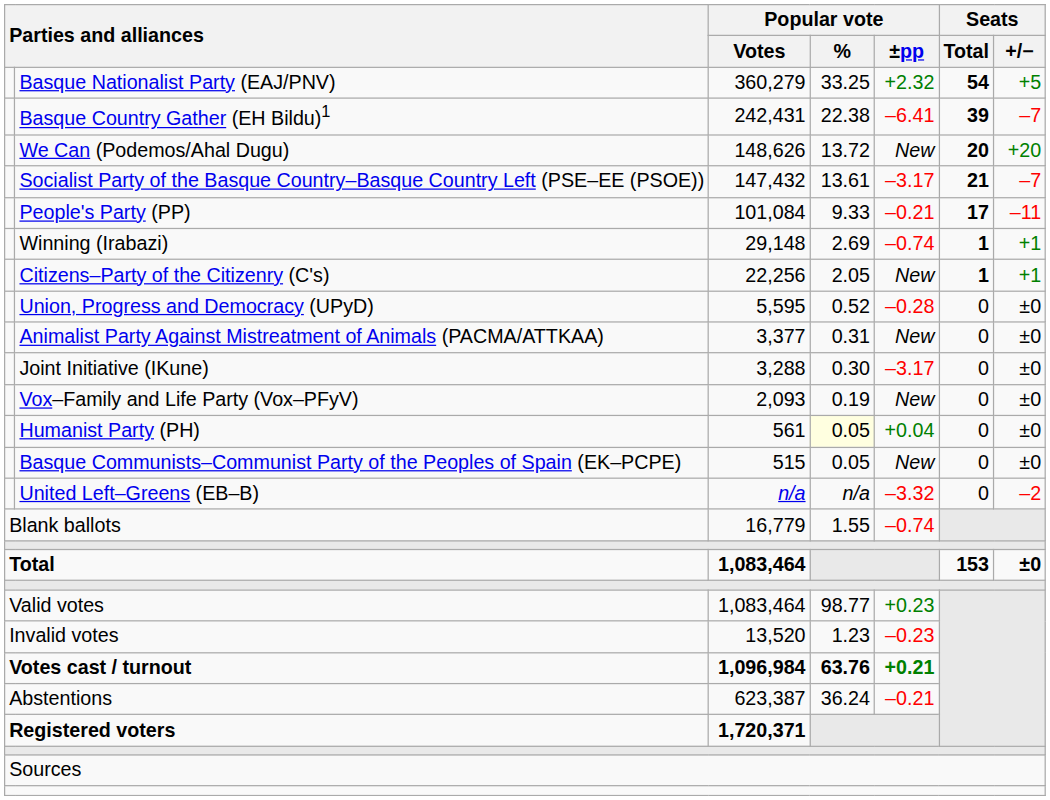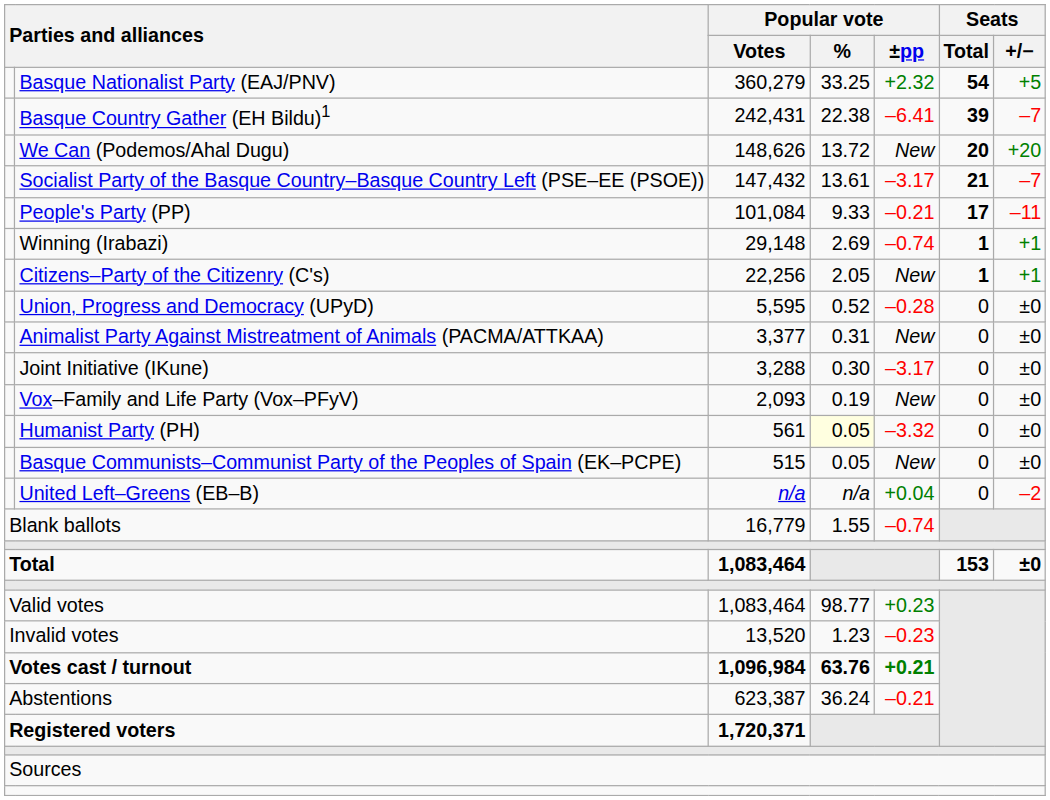(909, 431) +0.04 -> (910, 431) –3.32
(910, 493) –3.32 -> (909, 493) +0.04
